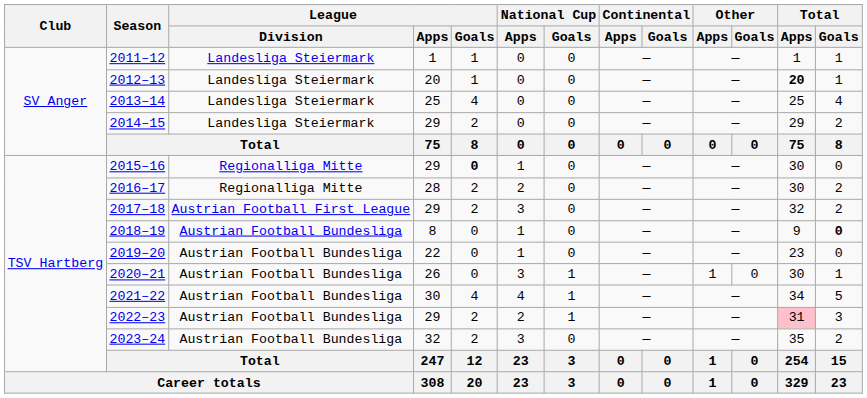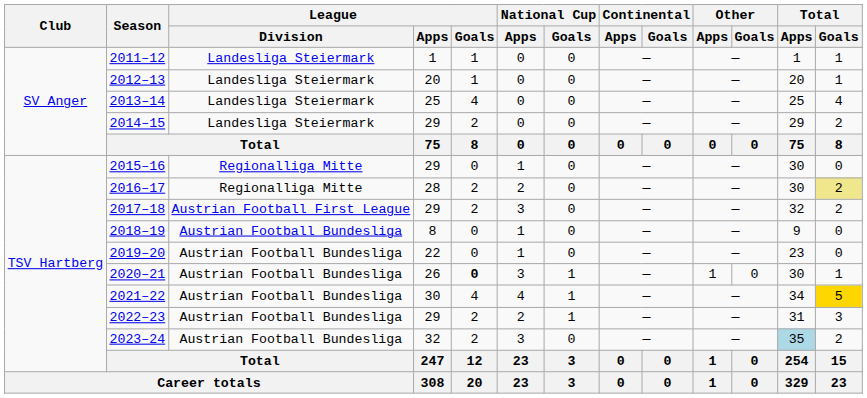(797, 80) bold -> (797, 80) normal
(475, 167) bold -> (475, 167) normal
(839, 188) no background -> (839, 188) khaki background
(839, 231) bold -> (839, 231) normal
(475, 275) normal -> (475, 275) bold
(839, 296) no background -> (839, 296) gold background
(797, 318) pink background -> (797, 318) no background
(797, 339) no background -> (797, 339) lightblue background
